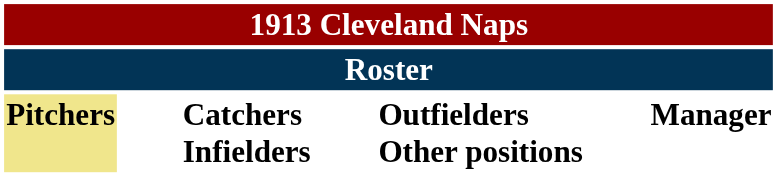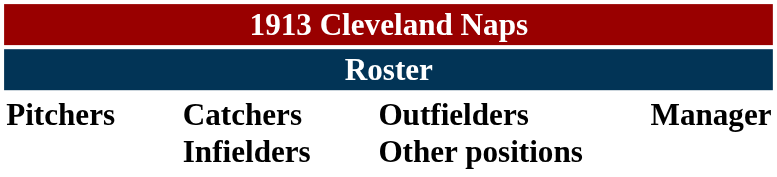(61, 114) khaki background -> (61, 114) no background
